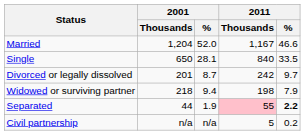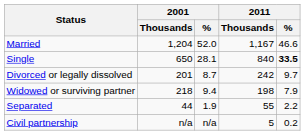(288, 59) normal -> (288, 59) bold
(268, 106) pink background -> (268, 106) no background
(291, 106) bold -> (291, 106) normal
